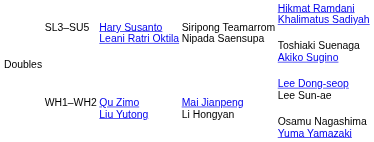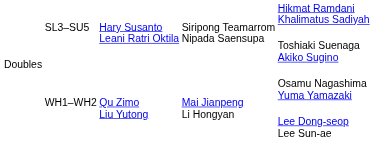(313, 89) Lee Dong-seop Lee Sun-ae -> (322, 89) Osamu Nagashima Yuma Yamazaki
(322, 127) Osamu Nagashima Yuma Yamazaki -> (313, 127) Lee Dong-seop Lee Sun-ae
